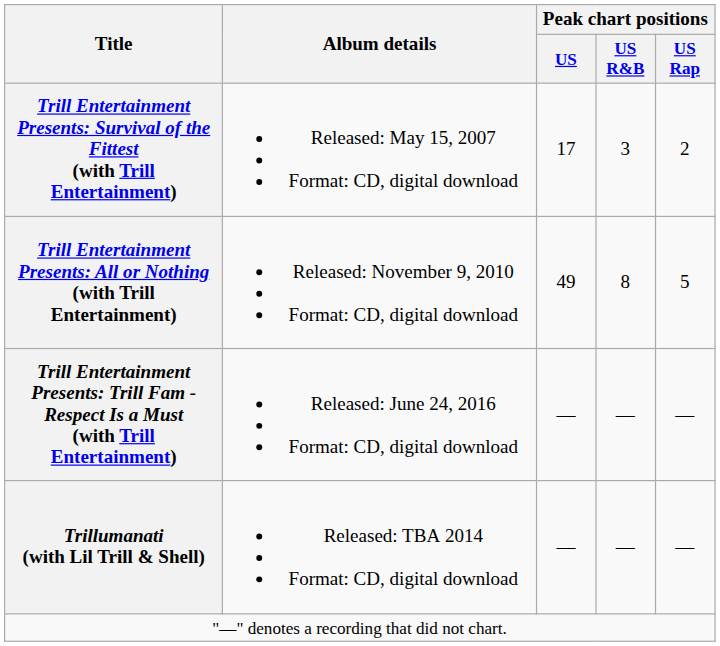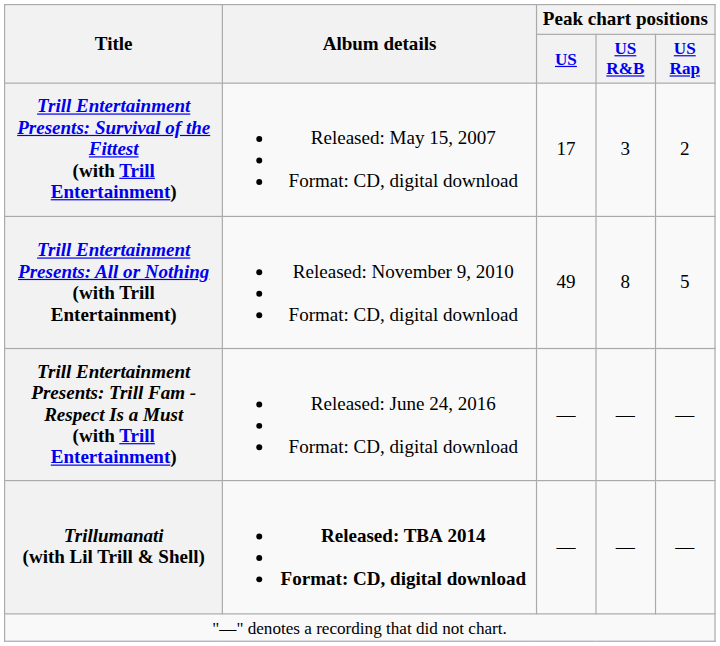(380, 558) normal -> (380, 558) bold
